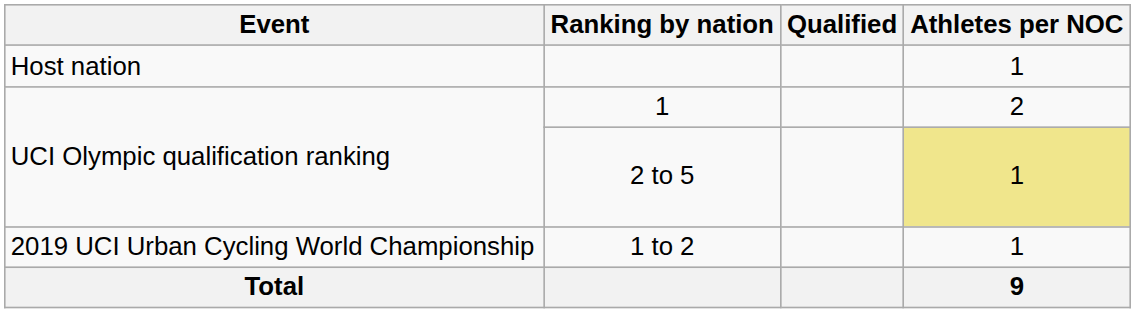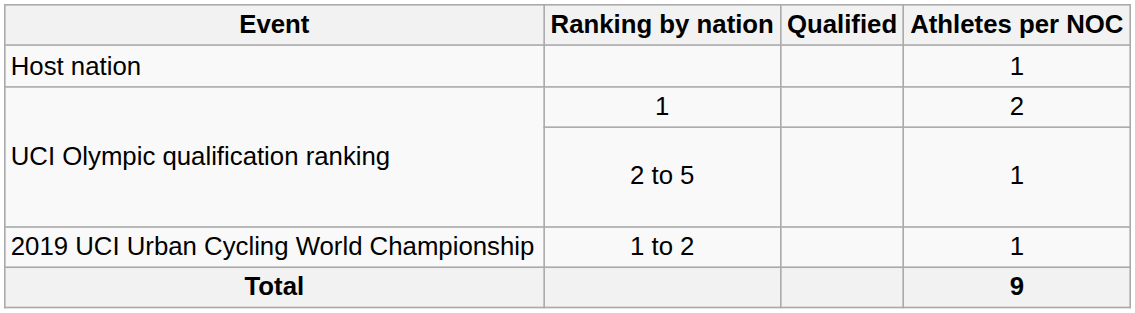(1017, 176) khaki background -> (1017, 176) no background
